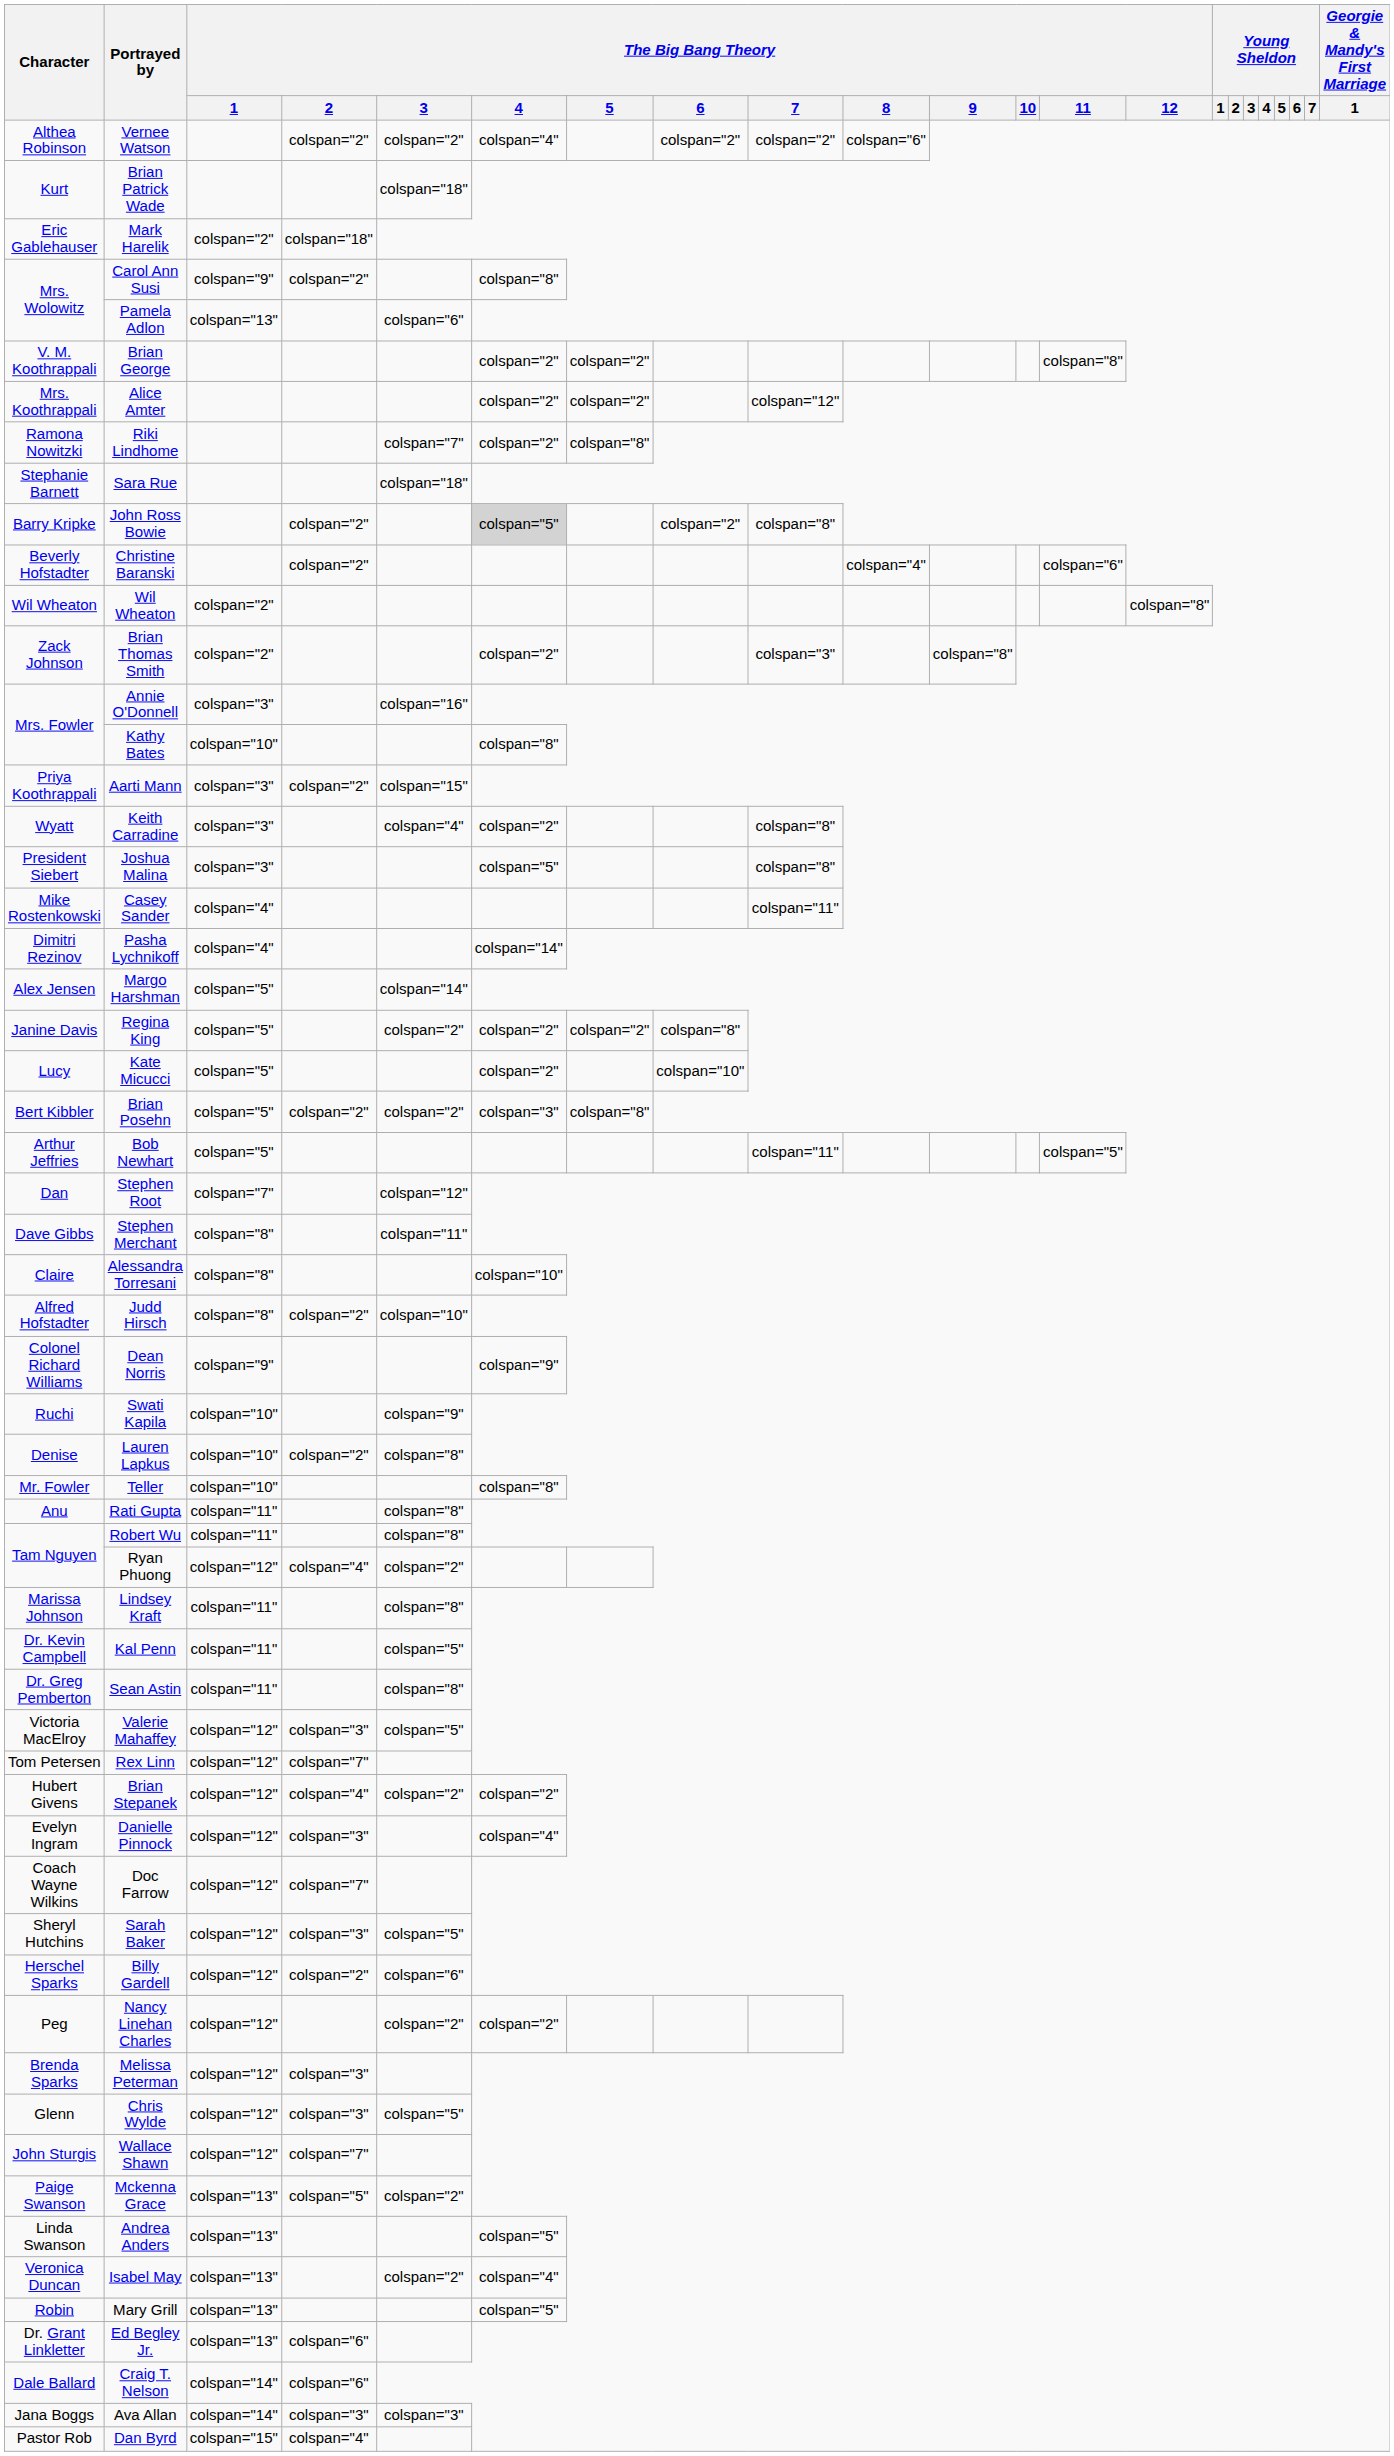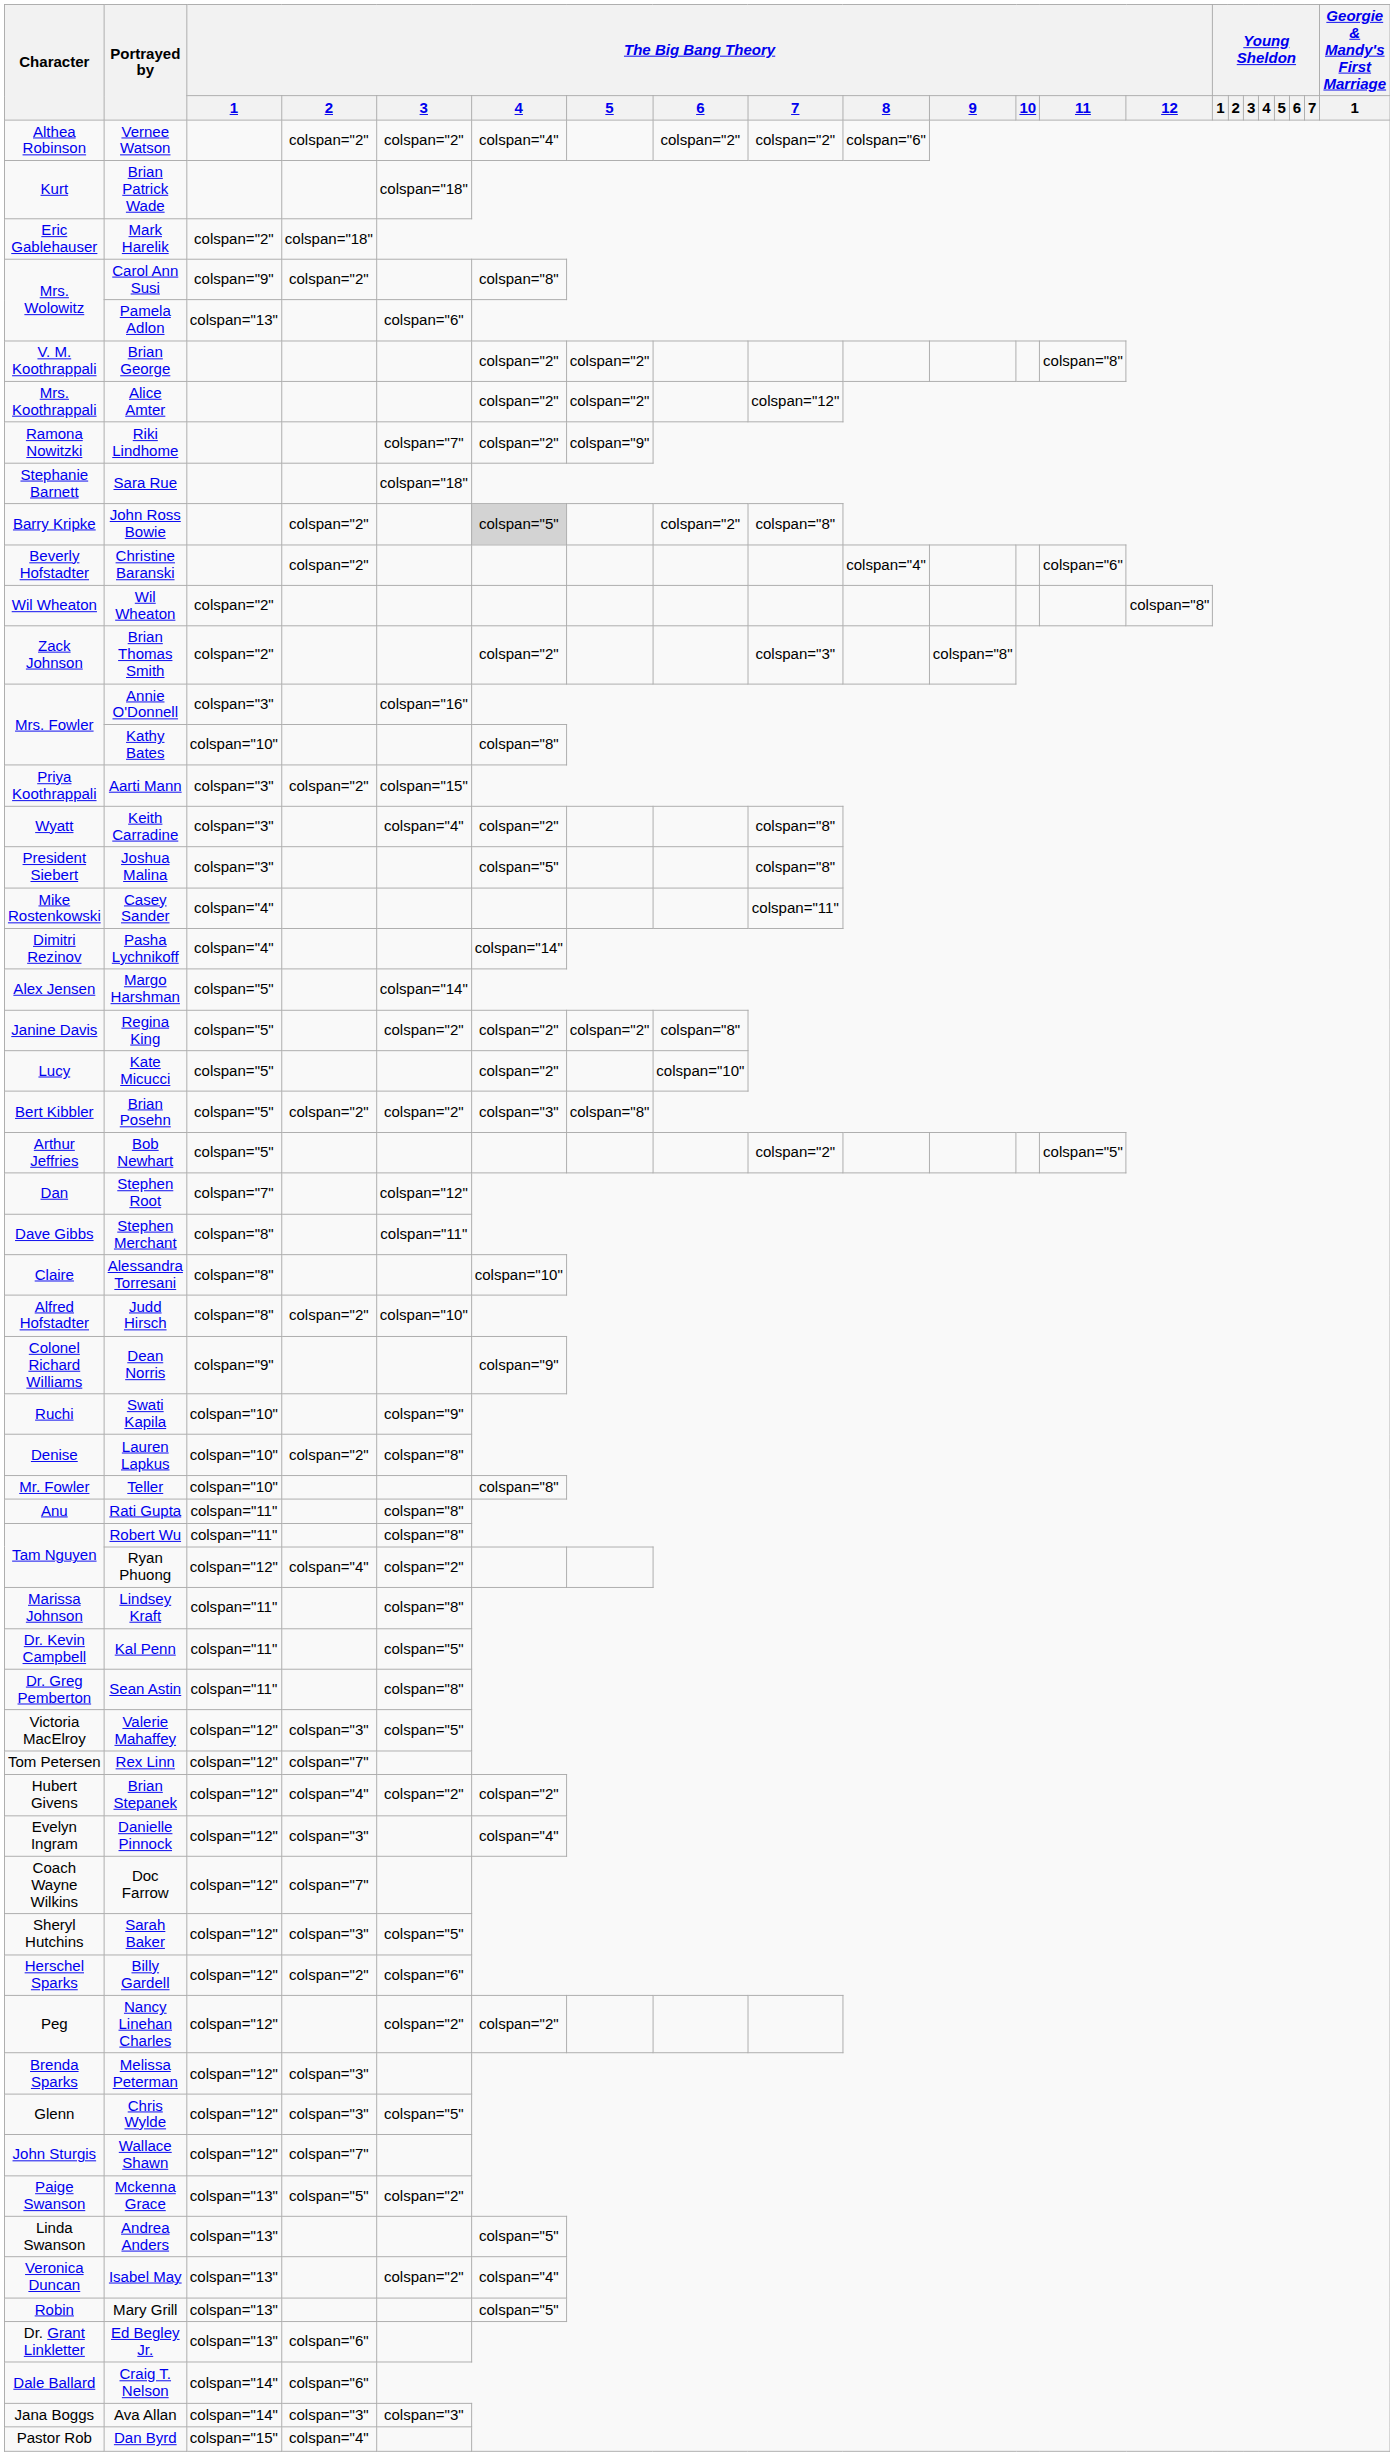(610, 442) colspan="8" -> (610, 442) colspan="9"
(795, 1152) colspan="11" -> (795, 1152) colspan="2"
